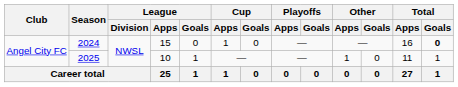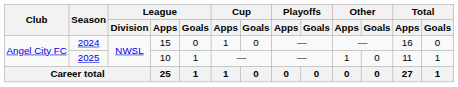(438, 43) bold -> (438, 43) normal
